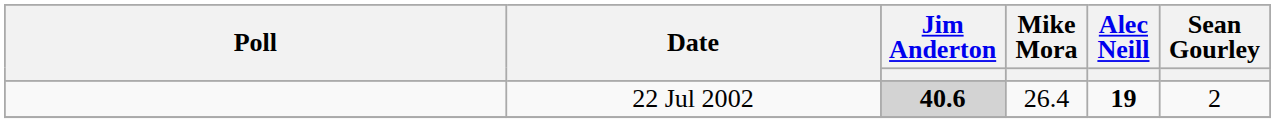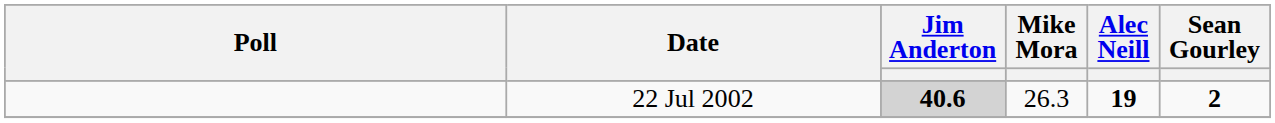(1047, 99) 26.4 -> (1047, 99) 26.3
(1215, 99) normal -> (1215, 99) bold
